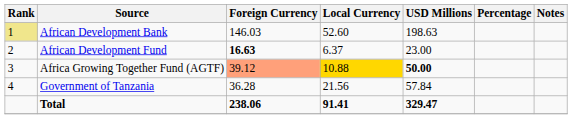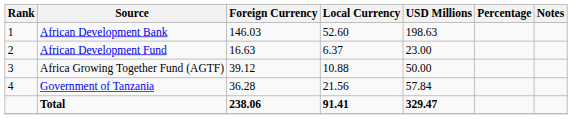(11, 31) khaki background -> (11, 31) no background
(242, 50) bold -> (242, 50) normal
(242, 68) lightsalmon background -> (242, 68) no background
(336, 68) gold background -> (336, 68) no background
(419, 68) bold -> (419, 68) normal
